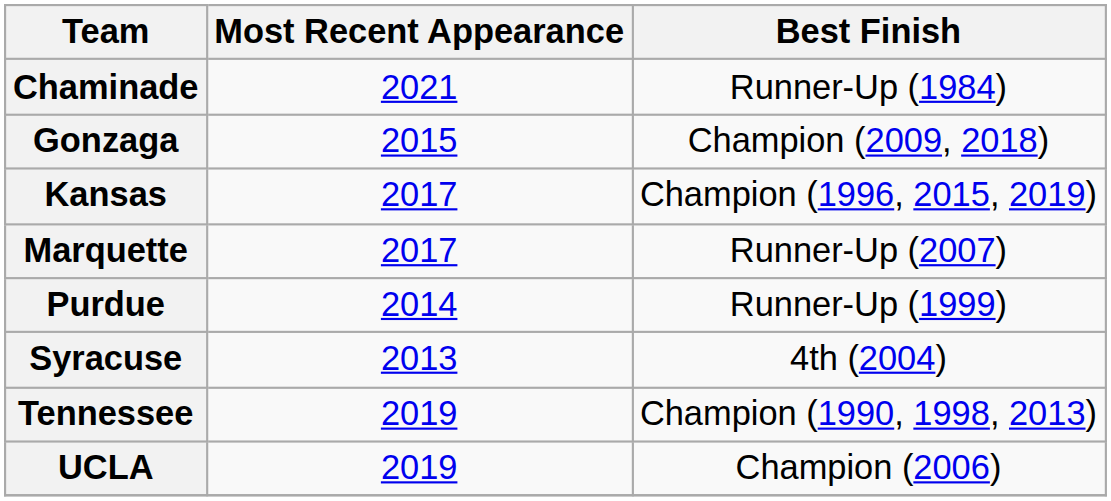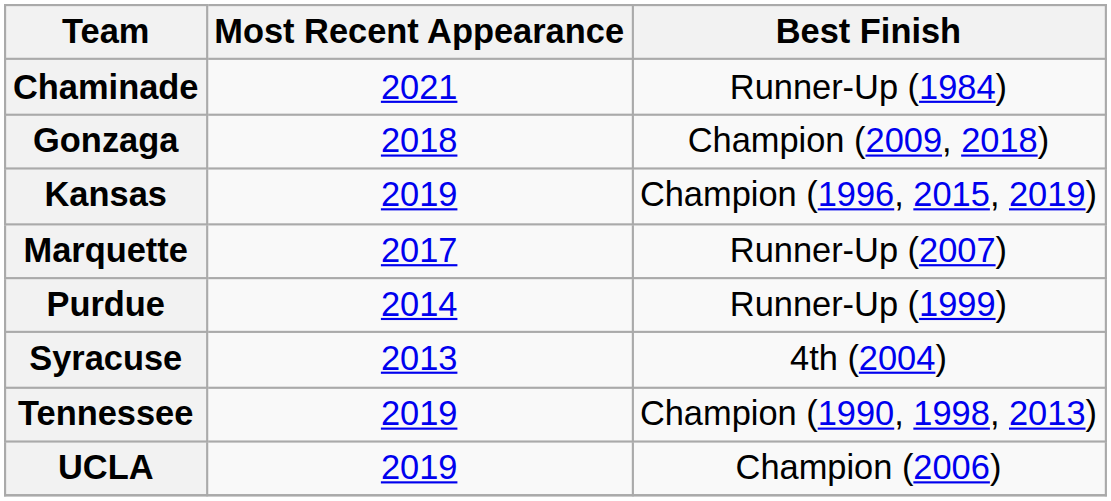(419, 140) 2015 -> (419, 140) 2018
(419, 195) 2017 -> (419, 195) 2019
